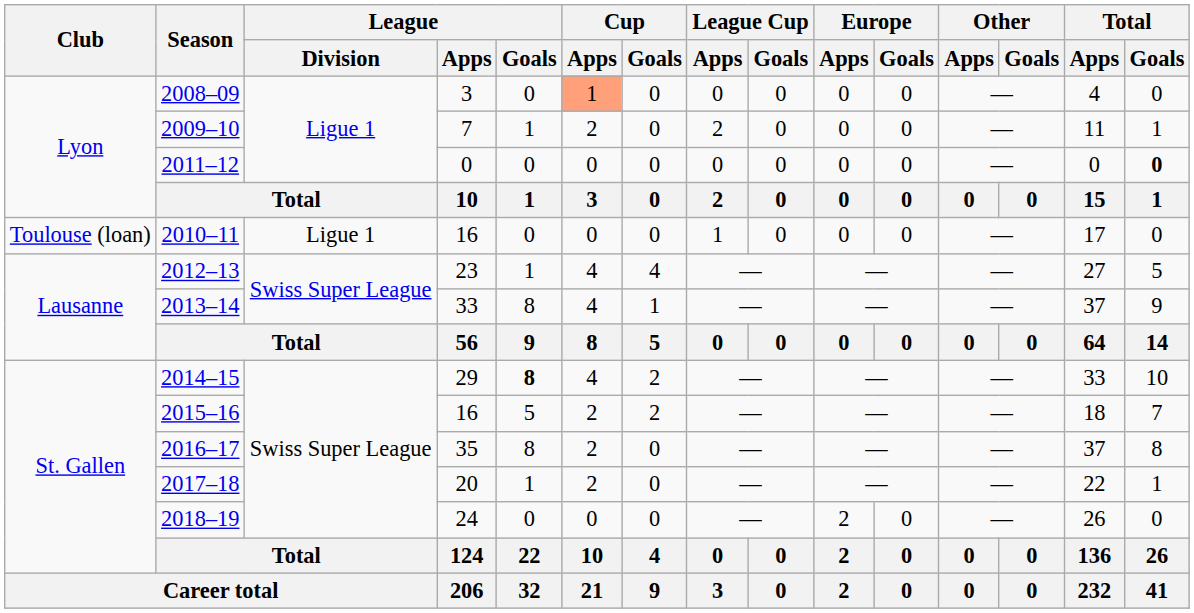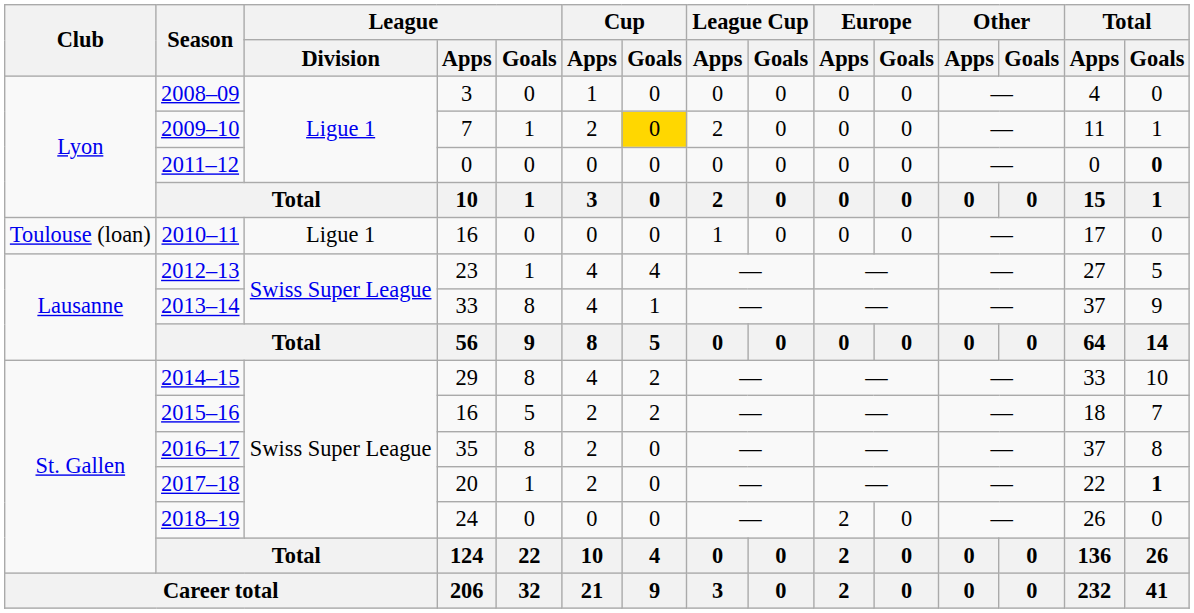(592, 93) lightsalmon background -> (592, 93) no background
(655, 128) no background -> (655, 128) gold background
(529, 377) bold -> (529, 377) normal
(1157, 484) normal -> (1157, 484) bold
